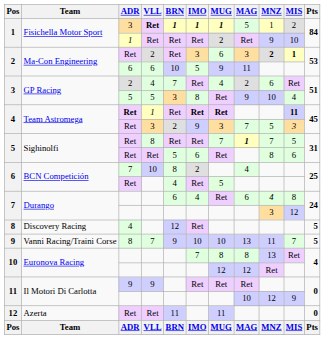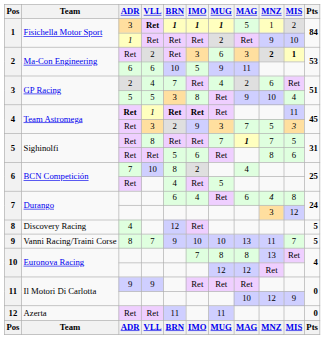(175, 111) normal -> (175, 111) bold
(221, 111) bold -> (221, 111) normal
(294, 111) bold -> (294, 111) normal
